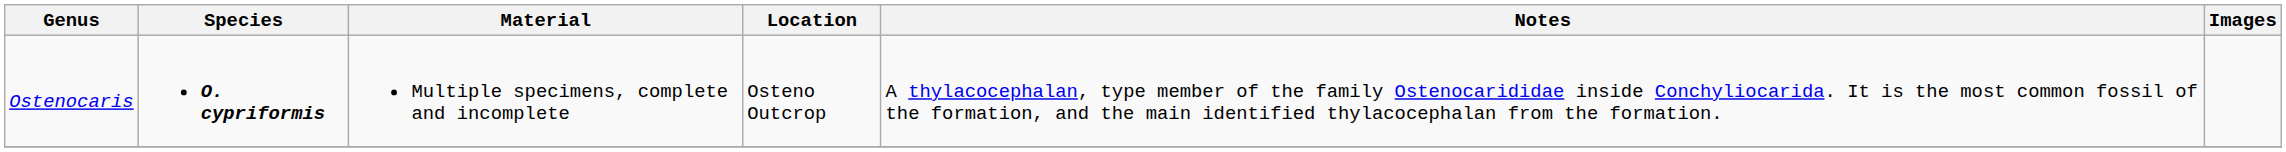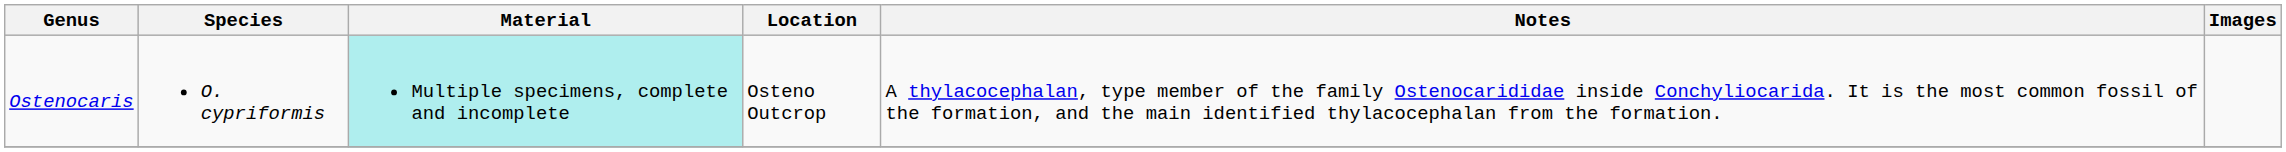(244, 102) bold -> (244, 102) normal
(546, 102) no background -> (546, 102) paleturquoise background
